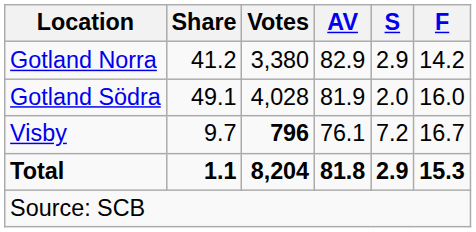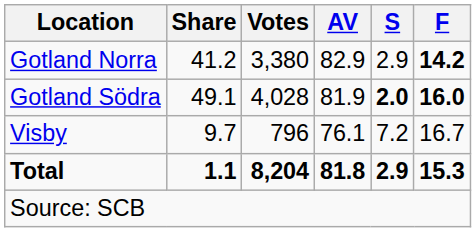(442, 60) normal -> (442, 60) bold
(392, 97) normal -> (392, 97) bold
(442, 97) normal -> (442, 97) bold
(290, 134) bold -> (290, 134) normal
